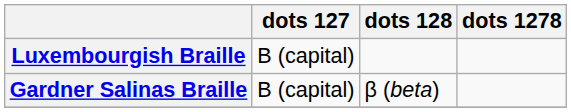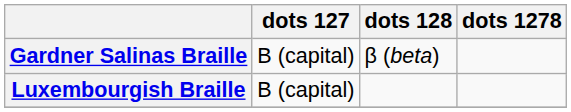rows swapped: (129, 90) <-> (128, 55)
